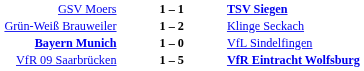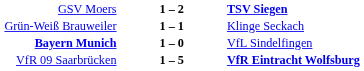(172, 9) 1 – 1 -> (172, 9) 1 – 2
(172, 26) 1 – 2 -> (172, 26) 1 – 1
